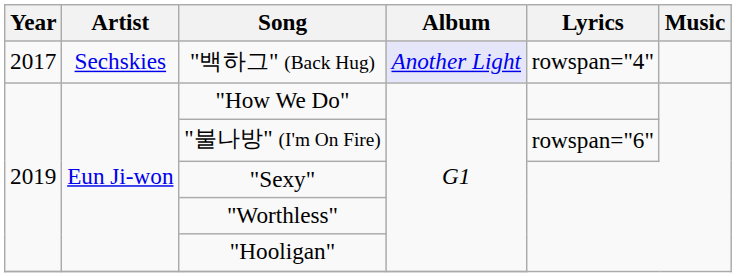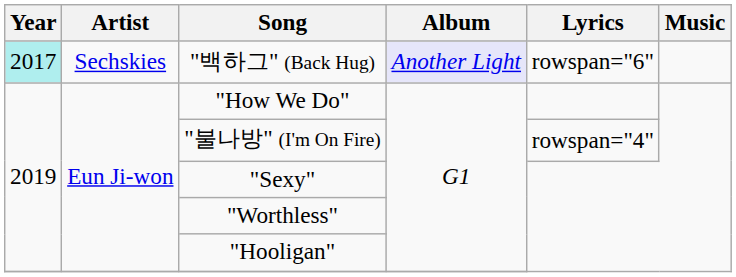(33, 61) no background -> (33, 61) paleturquoise background
(593, 61) rowspan="4" -> (593, 61) rowspan="6"
(593, 139) rowspan="6" -> (593, 139) rowspan="4"
